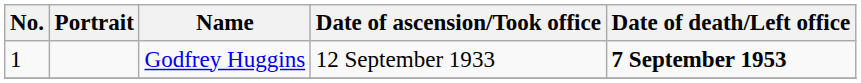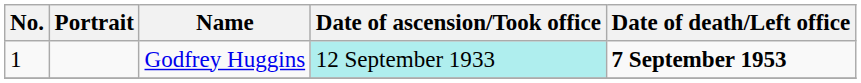(405, 59) no background -> (405, 59) paleturquoise background
